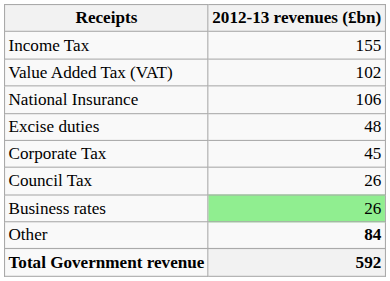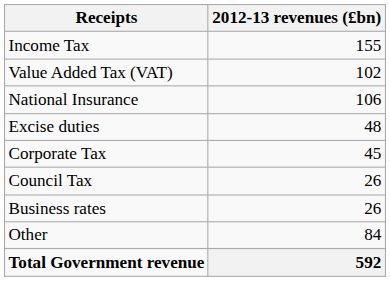(373, 208) lightgreen background -> (373, 208) no background
(373, 235) bold -> (373, 235) normal
